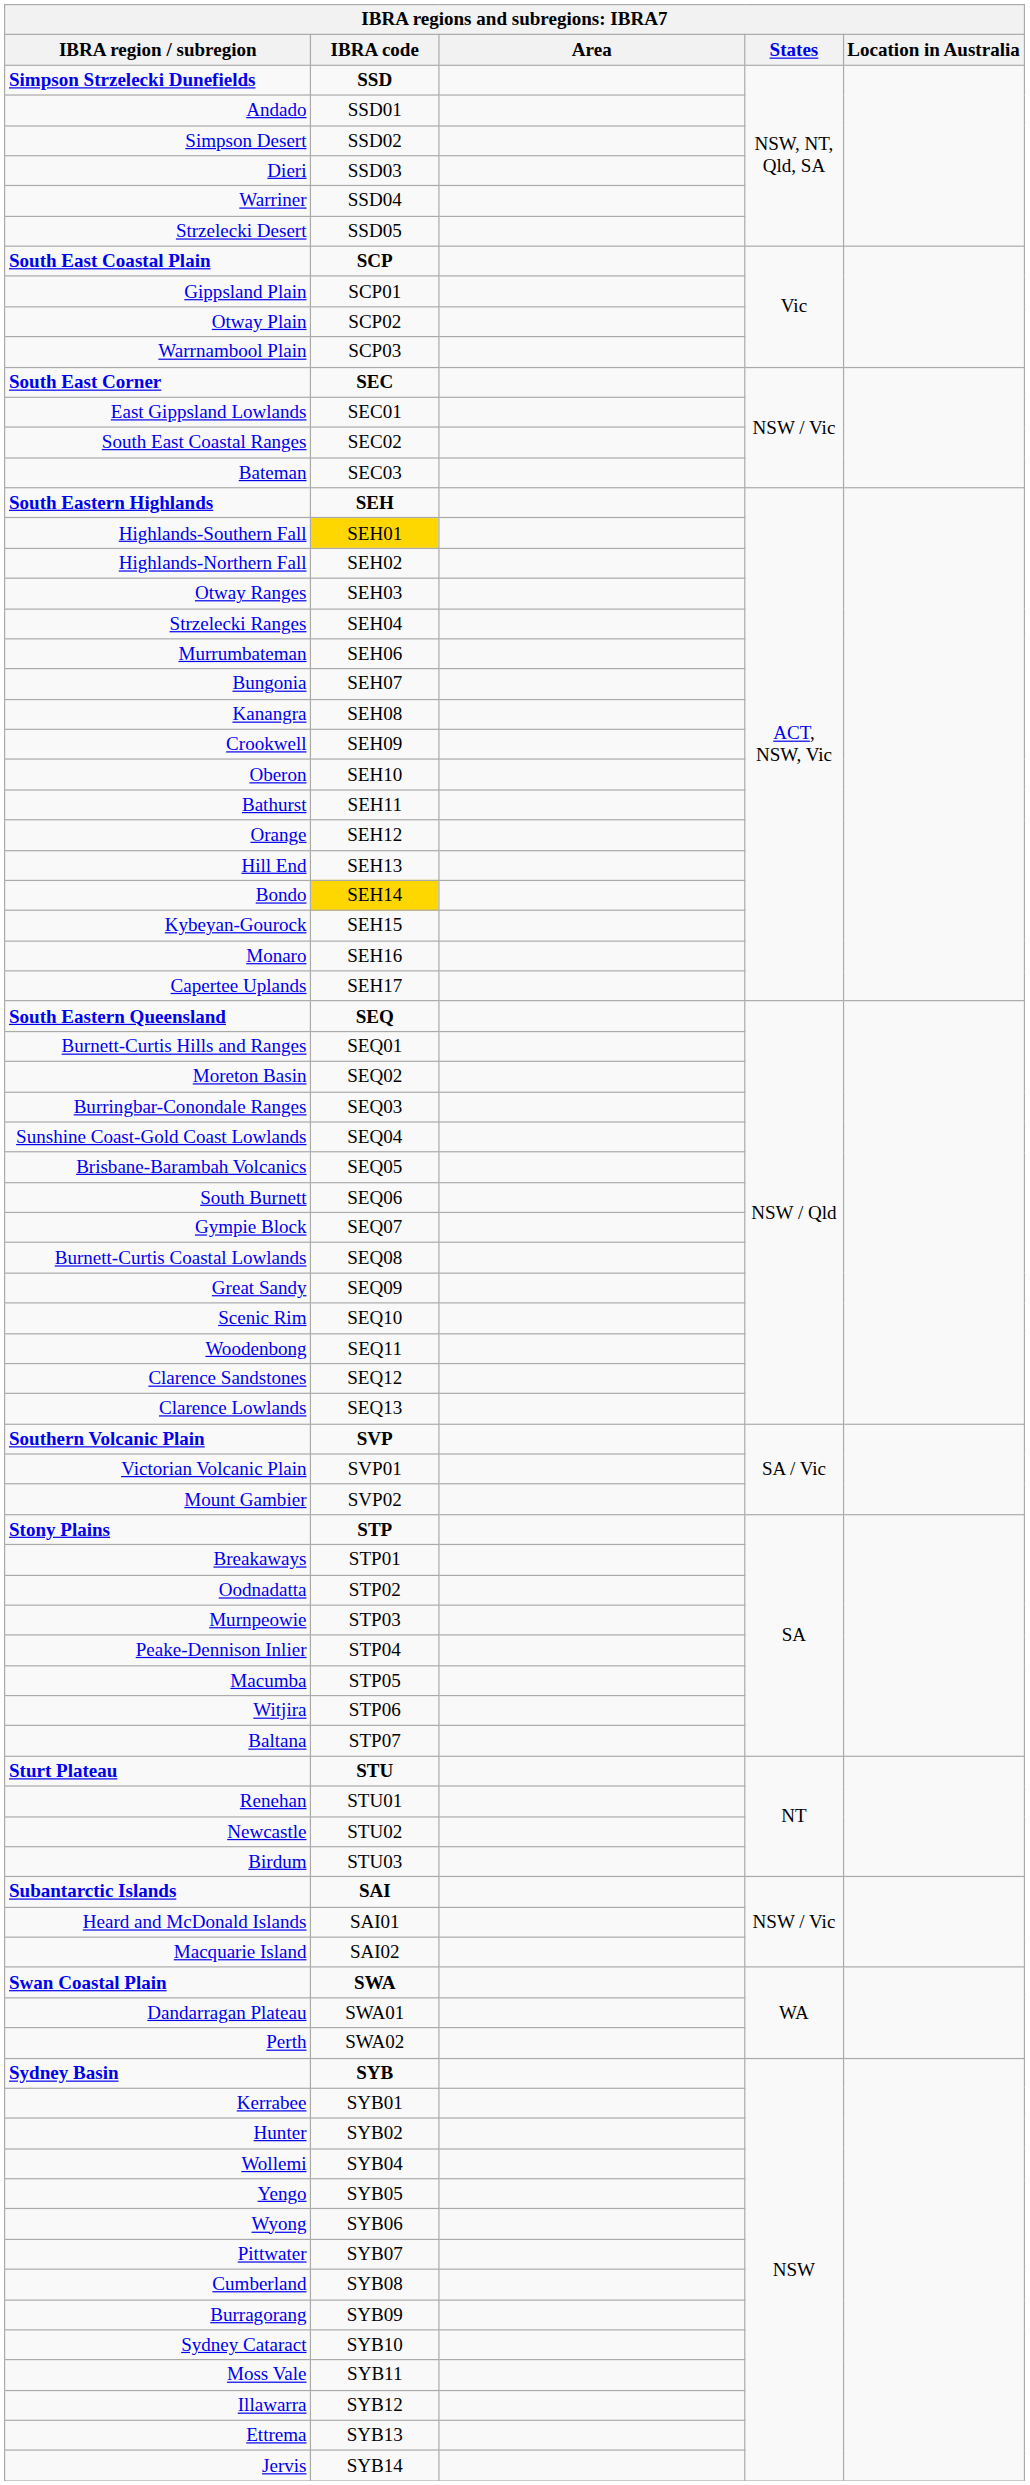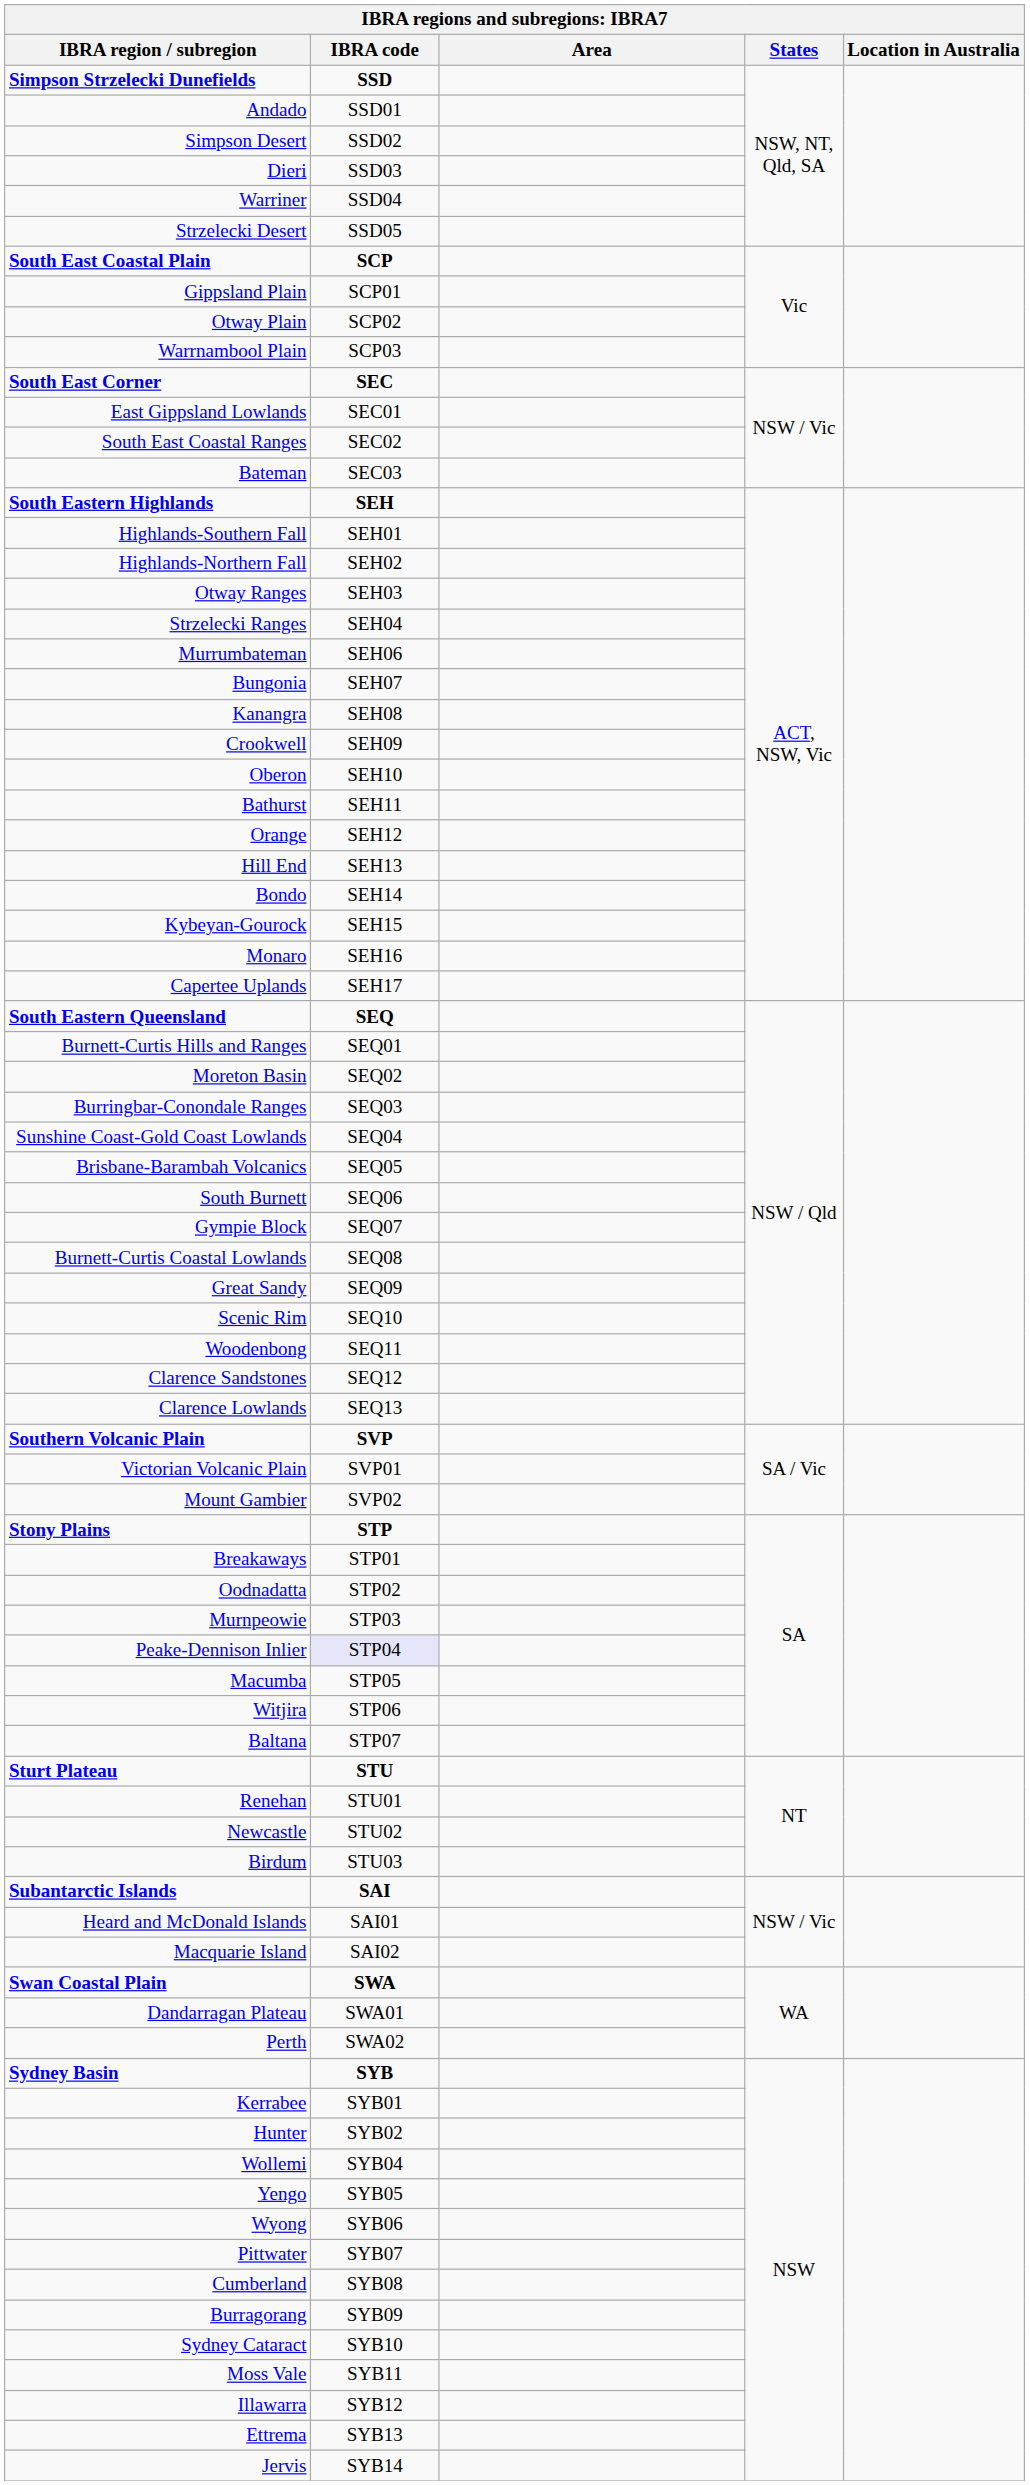(375, 532) gold background -> (375, 532) no background
(375, 895) gold background -> (375, 895) no background
(375, 1650) no background -> (375, 1650) lavender background
